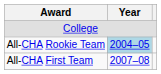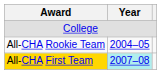(130, 45) lightblue background -> (130, 45) no background
(50, 61) no background -> (50, 61) gold background
(130, 61) no background -> (130, 61) paleturquoise background
